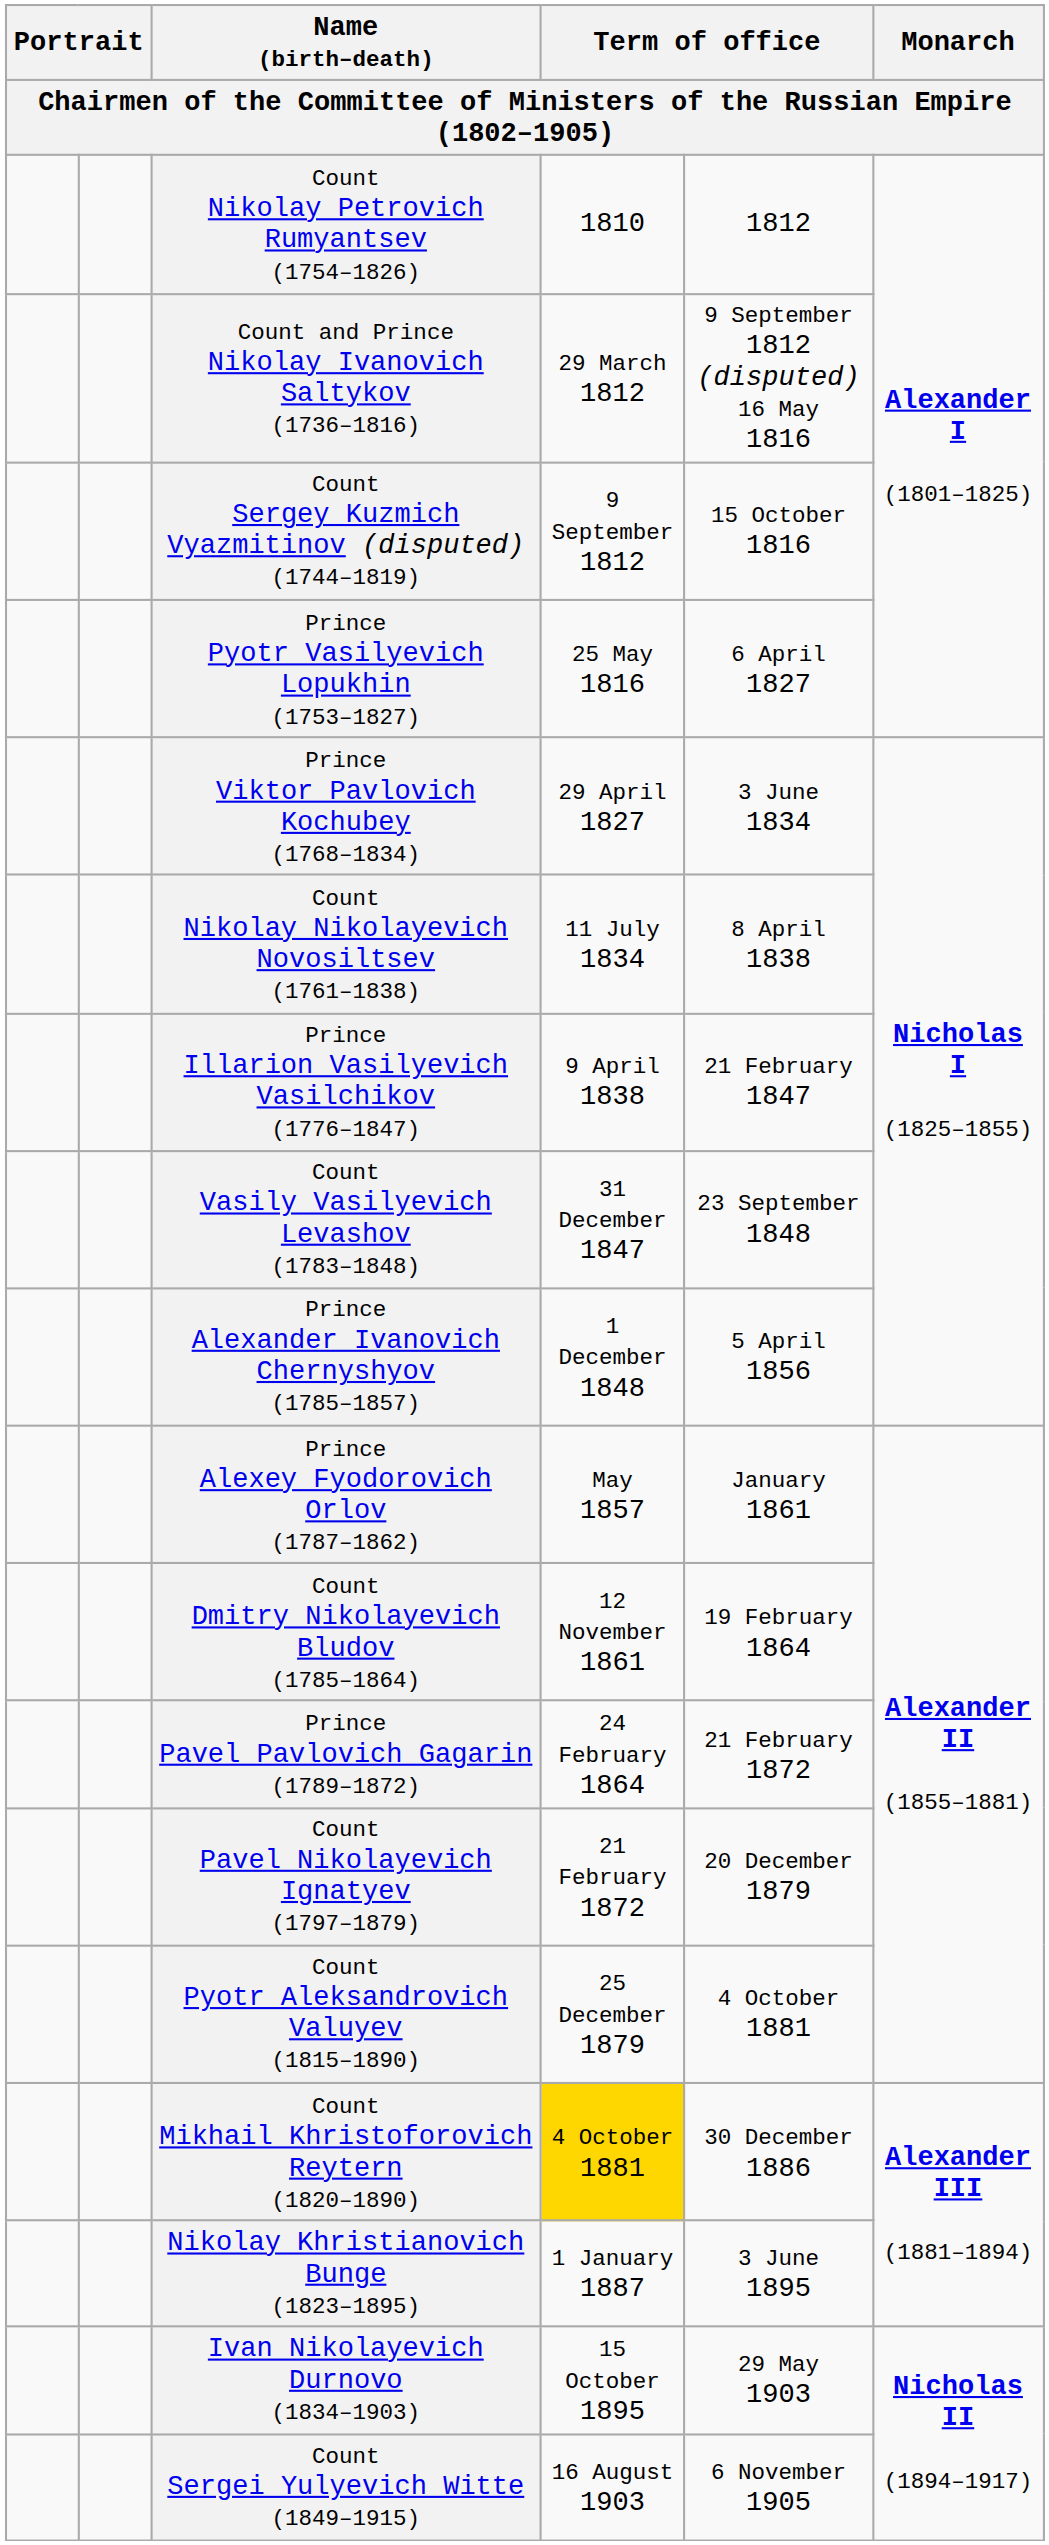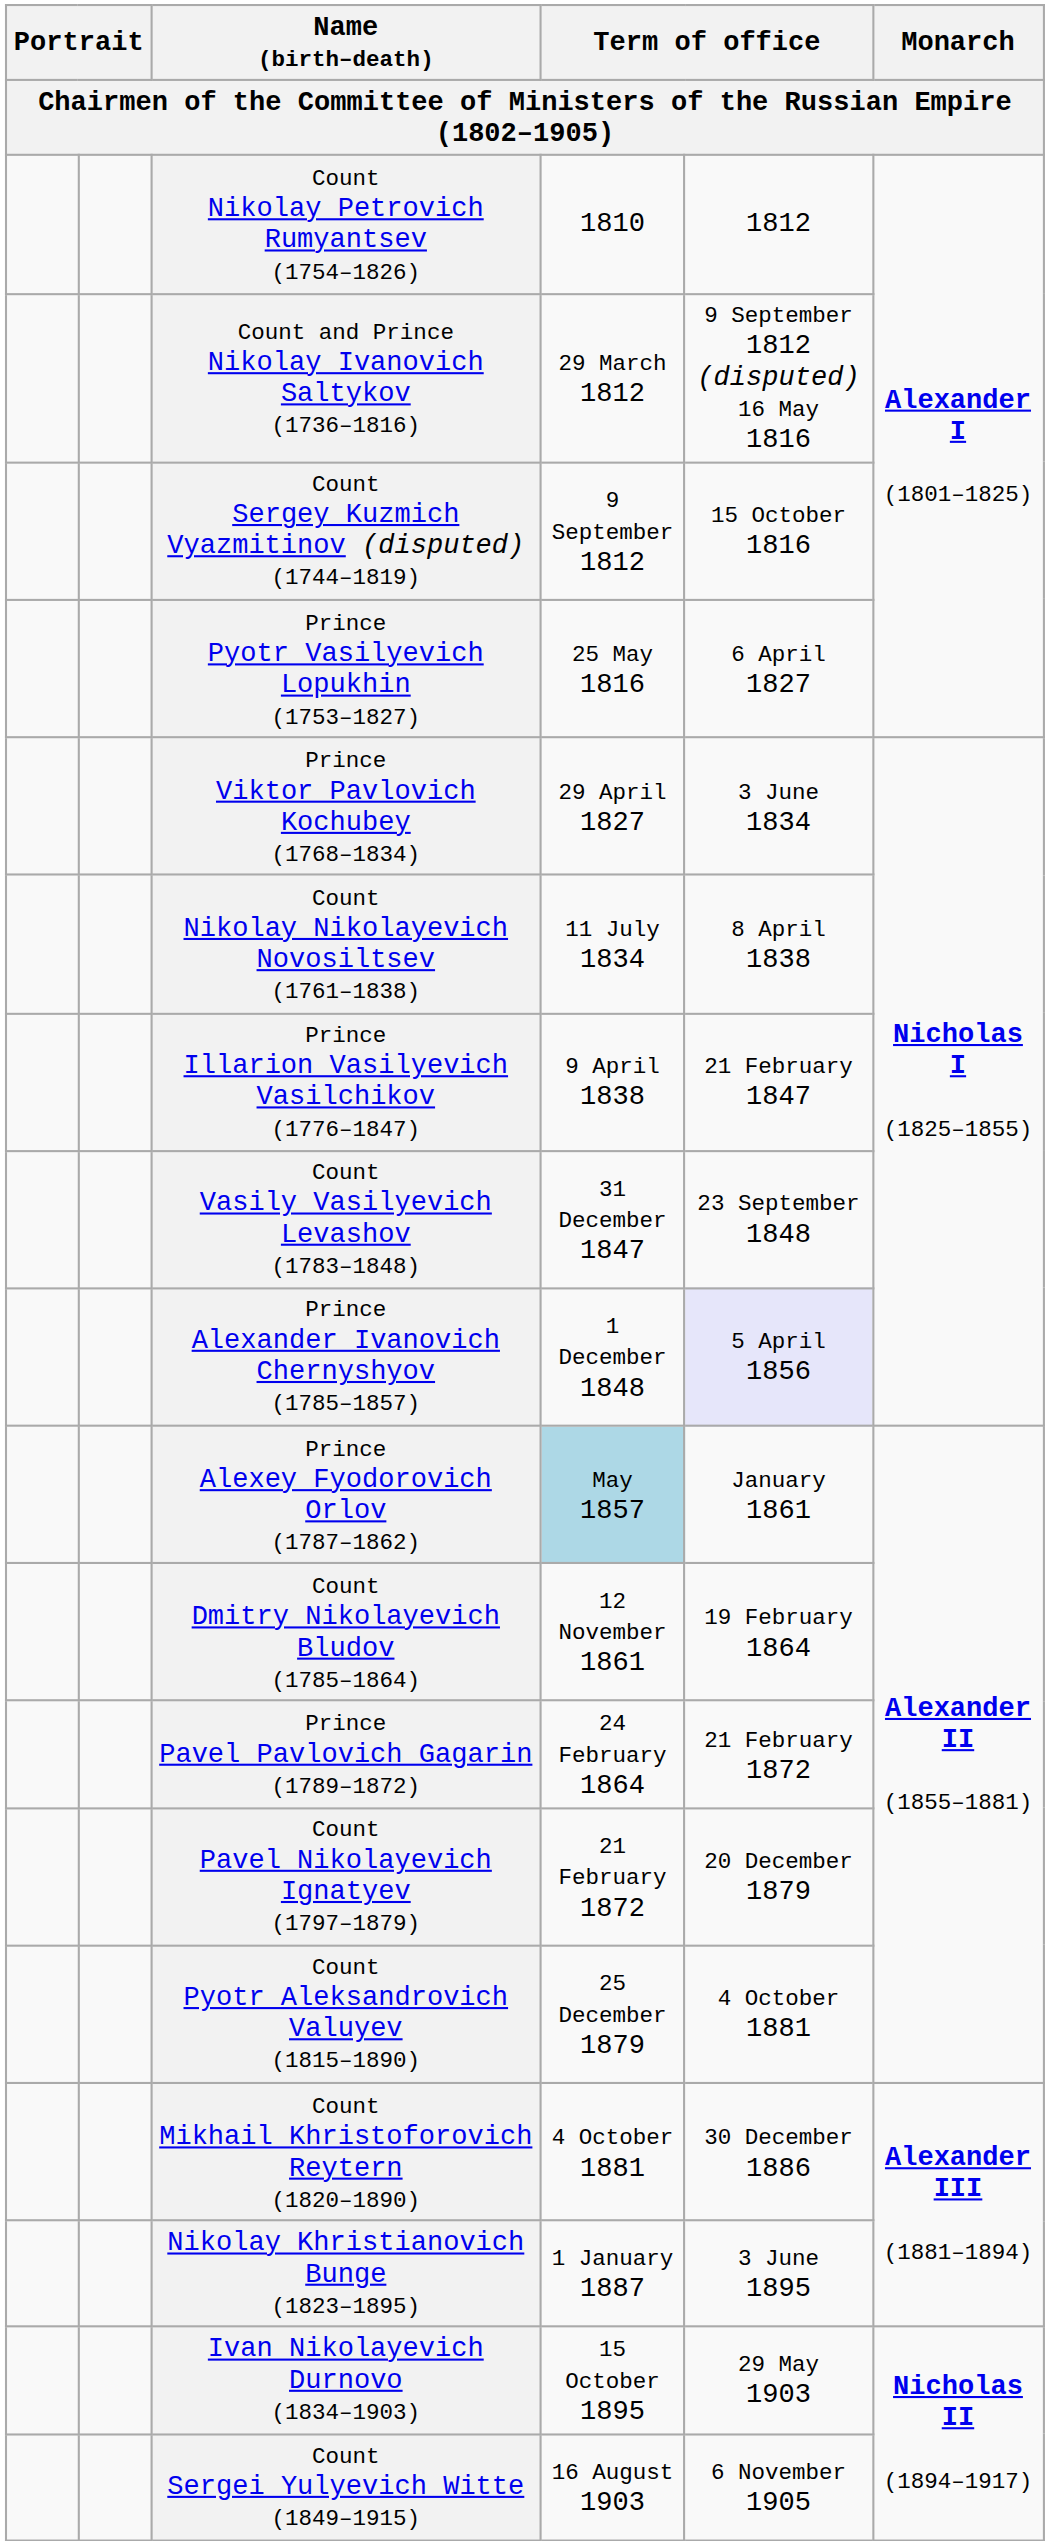(778, 1359) no background -> (778, 1359) lavender background
(613, 1497) no background -> (613, 1497) lightblue background
(612, 2154) gold background -> (612, 2154) no background
